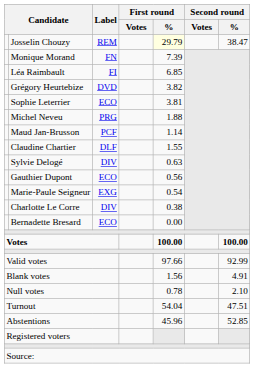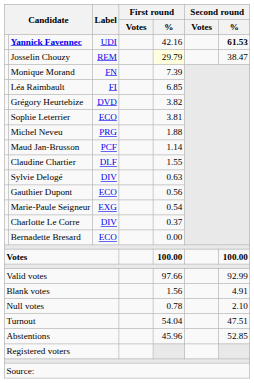+ row: (46, 42)
(174, 207) 0.38 -> (174, 222) 0.37
